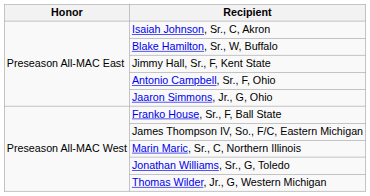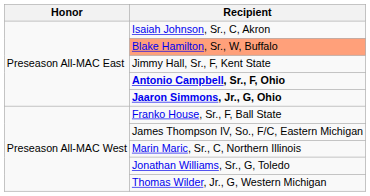(205, 47) no background -> (205, 47) lightsalmon background
(204, 81) normal -> (208, 81) bold
(202, 98) normal -> (207, 98) bold
